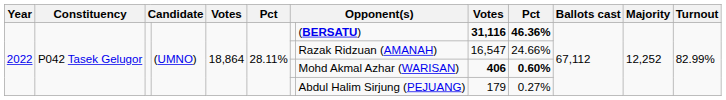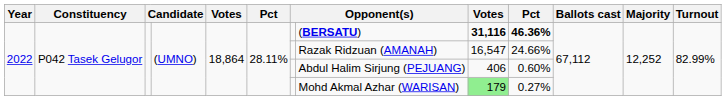(379, 68) Mohd Akmal Azhar (WARISAN) -> (382, 68) Abdul Halim Sirjung (PEJUANG)
(496, 68) bold -> (496, 68) normal
(534, 68) bold -> (534, 68) normal
(382, 87) Abdul Halim Sirjung (PEJUANG) -> (379, 87) Mohd Akmal Azhar (WARISAN)
(496, 87) no background -> (496, 87) lightgreen background
